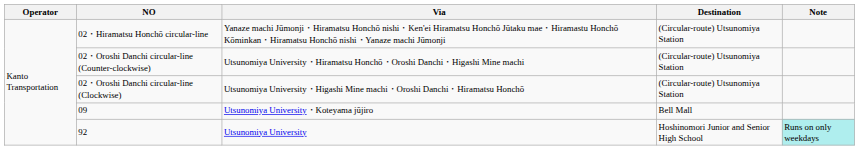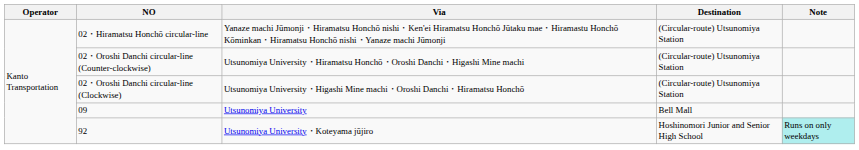(299, 111) Utsunomiya University・Koteyama jūjiro -> (265, 110) Utsunomiya University
(265, 132) Utsunomiya University -> (299, 131) Utsunomiya University・Koteyama jūjiro
